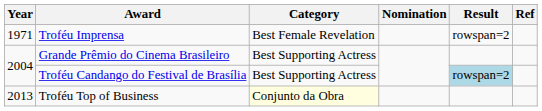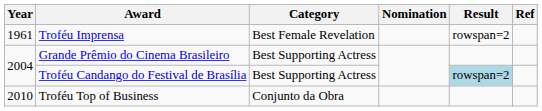(20, 34) 1971 -> (20, 34) 1961
(20, 95) 2013 -> (20, 95) 2010
(298, 95) lightyellow background -> (298, 95) no background
